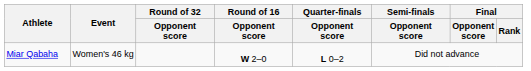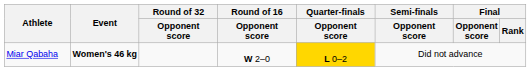(103, 55) normal -> (105, 55) bold
(332, 60) no background -> (336, 60) gold background
